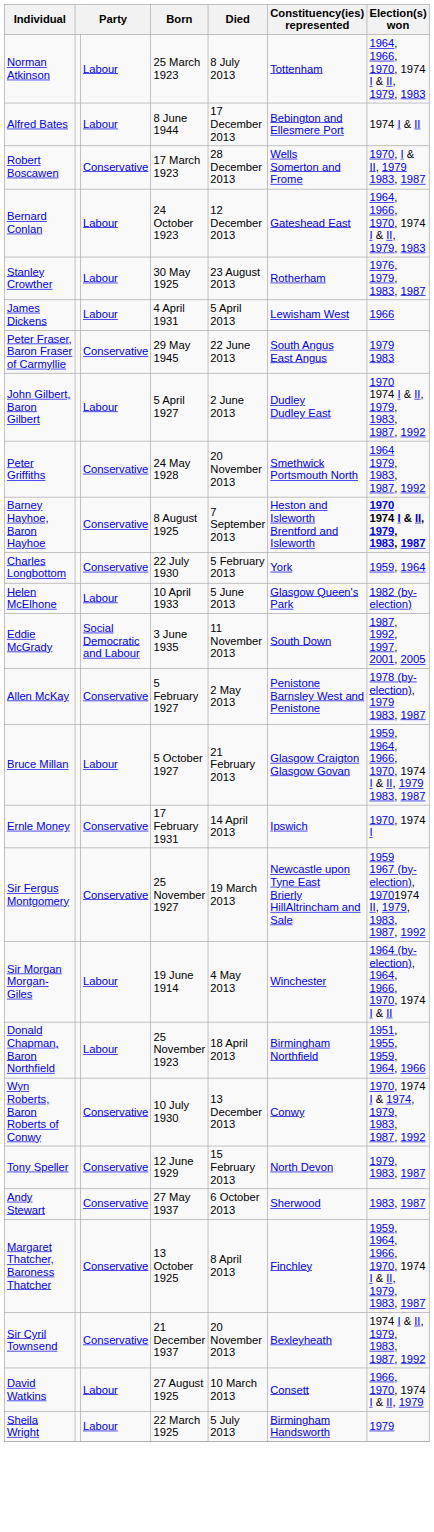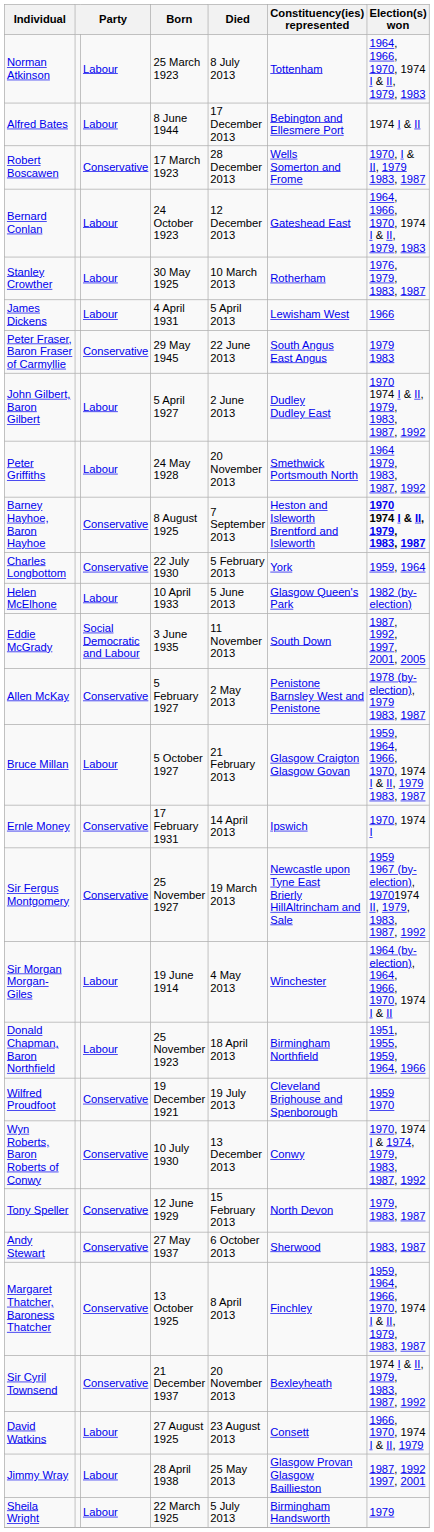(235, 278) 23 August 2013 -> (234, 278) 10 March 2013
(116, 469) Conservative -> (100, 469) Labour
+ row: (31, 1099)
(234, 1389) 10 March 2013 -> (235, 1432) 23 August 2013
+ row: (38, 1475)
